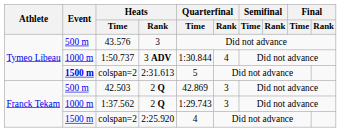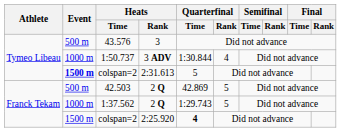(226, 88) 3 -> (226, 88) 5
(226, 104) 3 -> (226, 104) 5
(195, 119) normal -> (195, 119) bold
